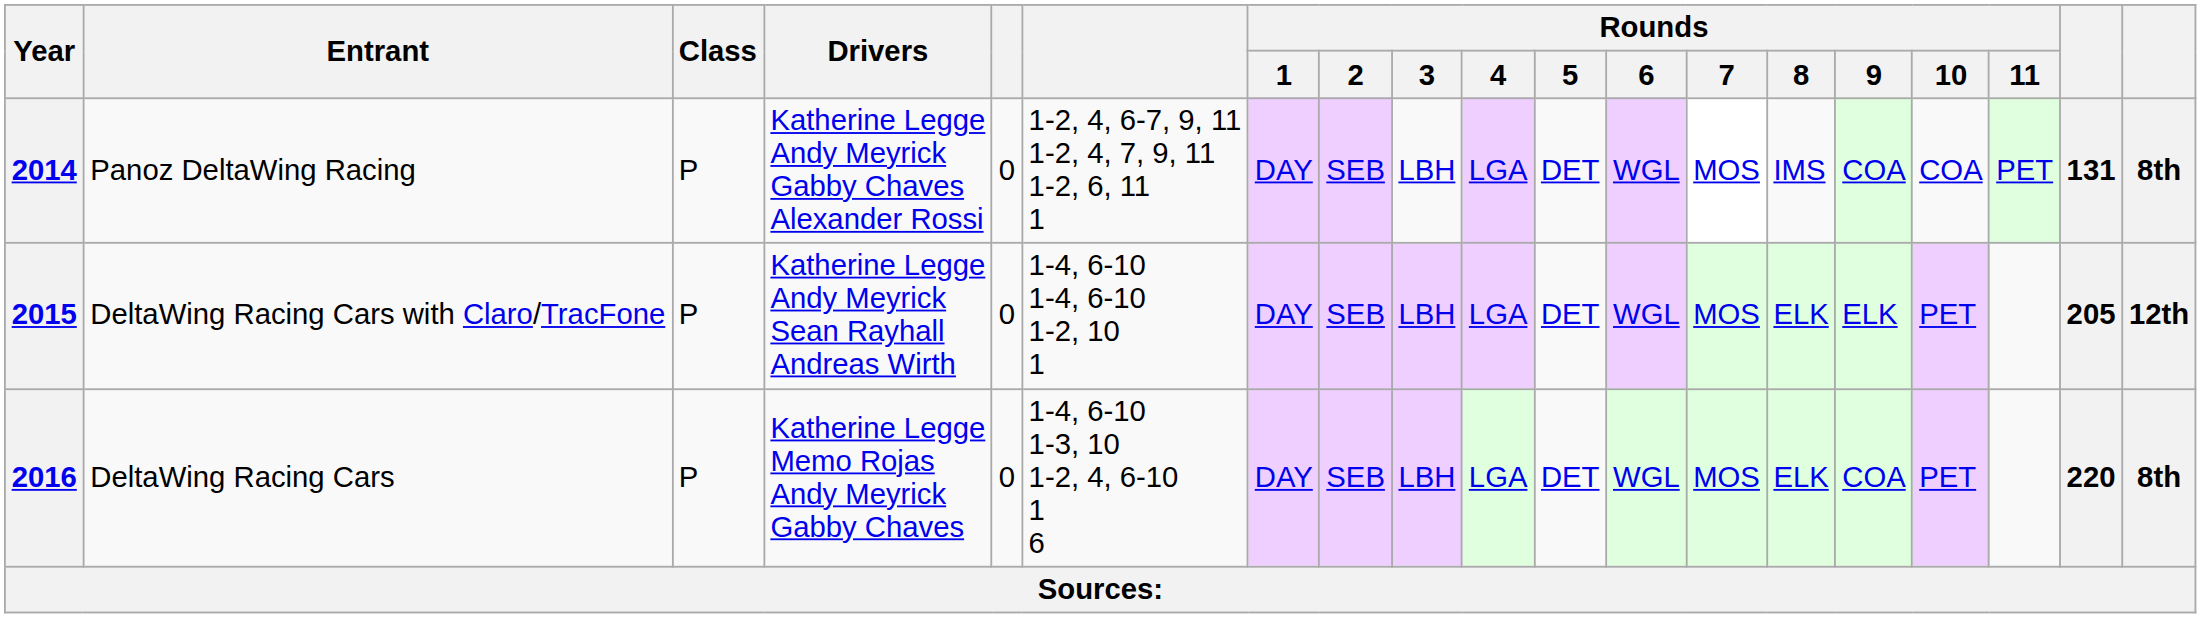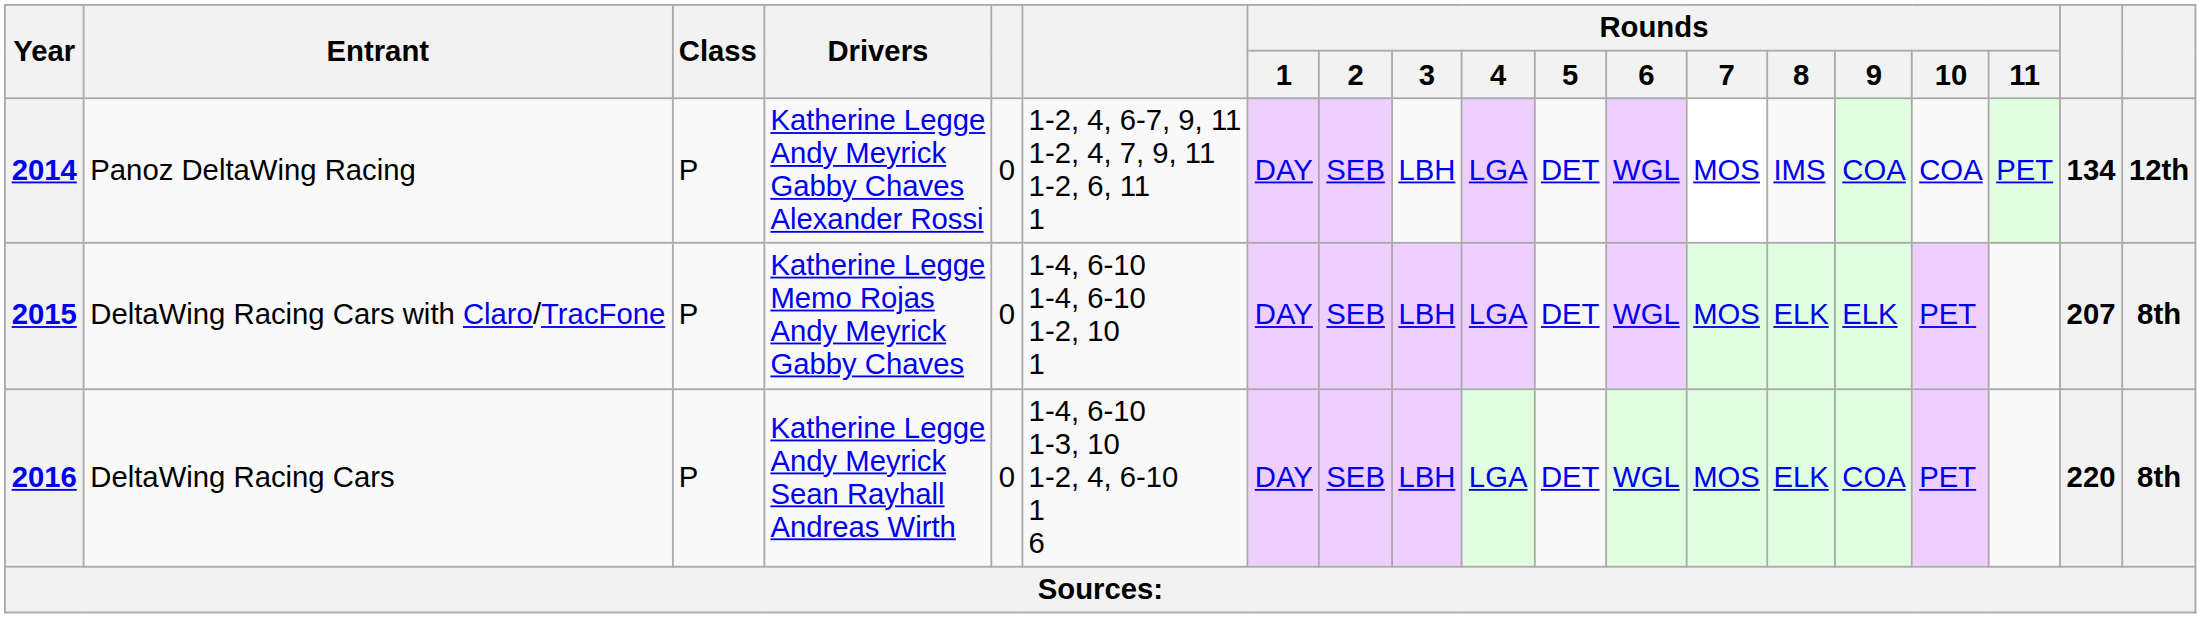(2091, 170) 131 -> (2091, 170) 134
(2159, 170) 8th -> (2159, 170) 12th
(878, 315) Katherine Legge Andy Meyrick Sean Rayhall Andreas Wirth -> (878, 315) Katherine Legge Memo Rojas Andy Meyrick Gabby Chaves
(2091, 315) 205 -> (2091, 315) 207
(2159, 315) 12th -> (2159, 315) 8th
(878, 476) Katherine Legge Memo Rojas Andy Meyrick Gabby Chaves -> (878, 476) Katherine Legge Andy Meyrick Sean Rayhall Andreas Wirth
